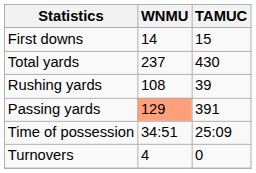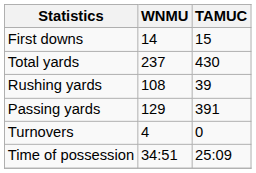(153, 109) lightsalmon background -> (153, 109) no background
rows swapped: (41, 156) <-> (71, 132)
